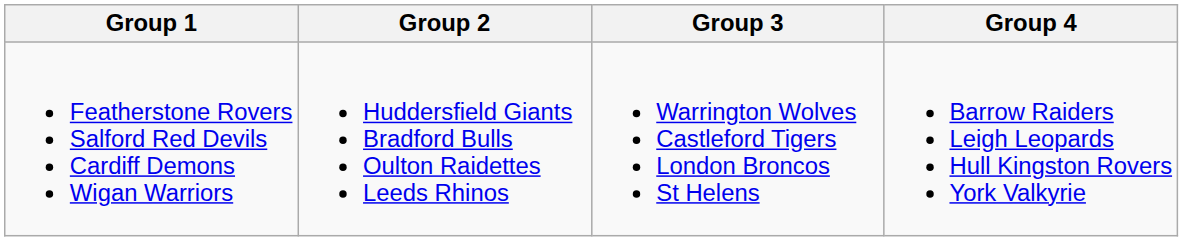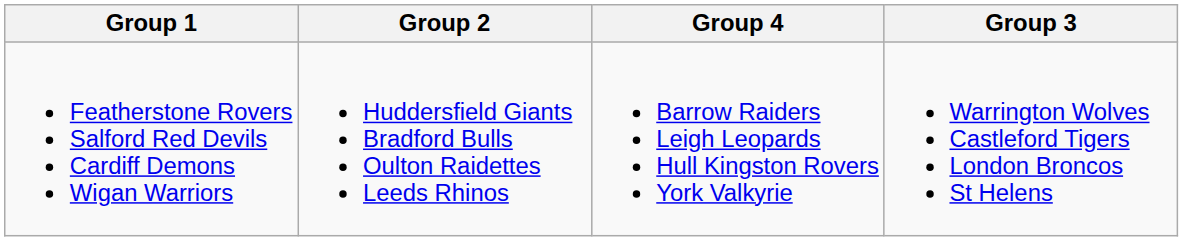columns swapped: (738, 23) <-> (1031, 23)
